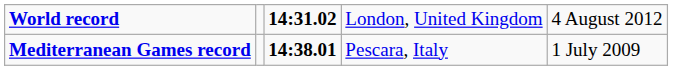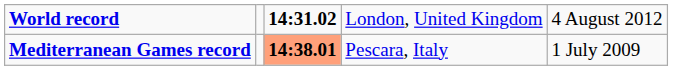(302, 49) no background -> (302, 49) lightsalmon background
